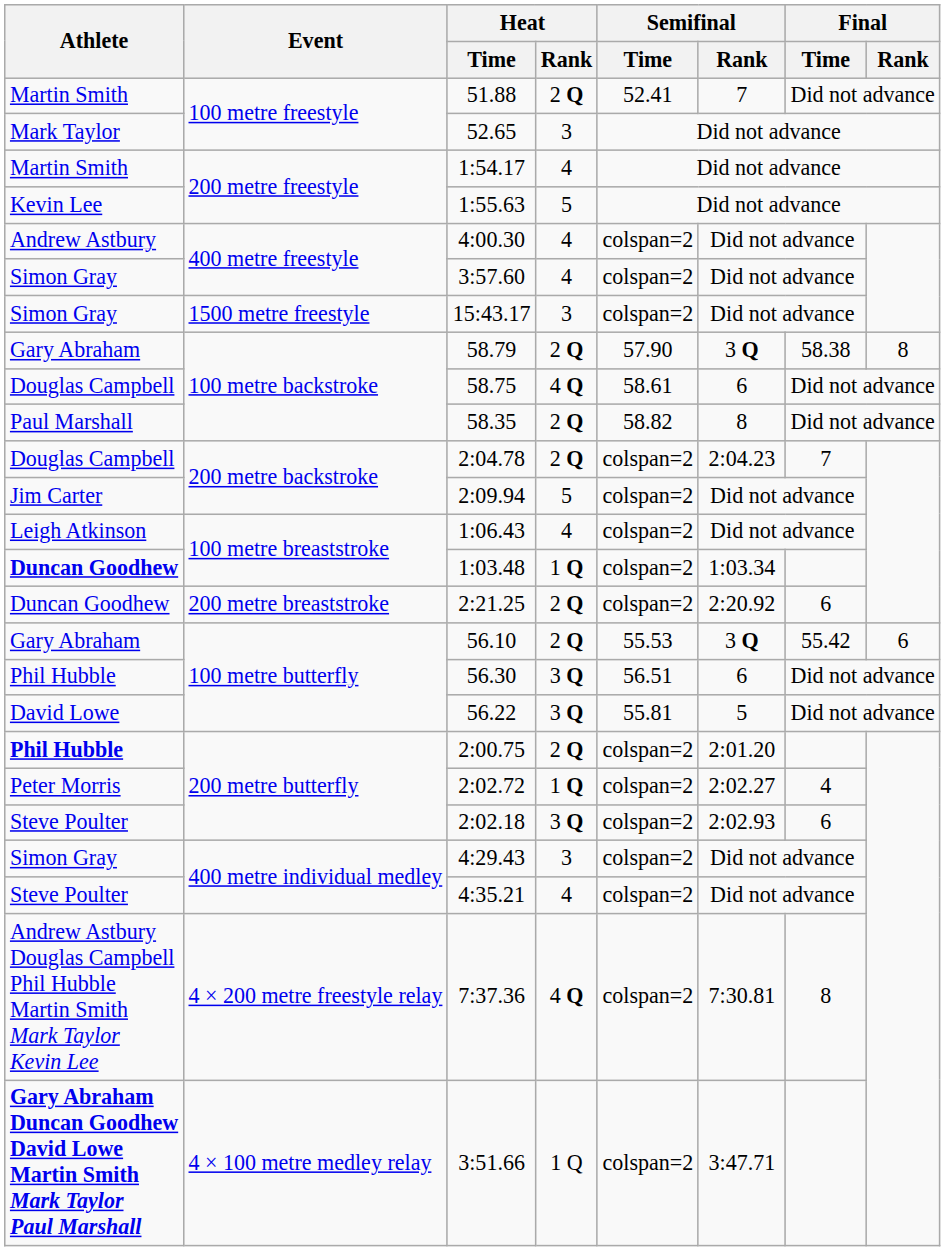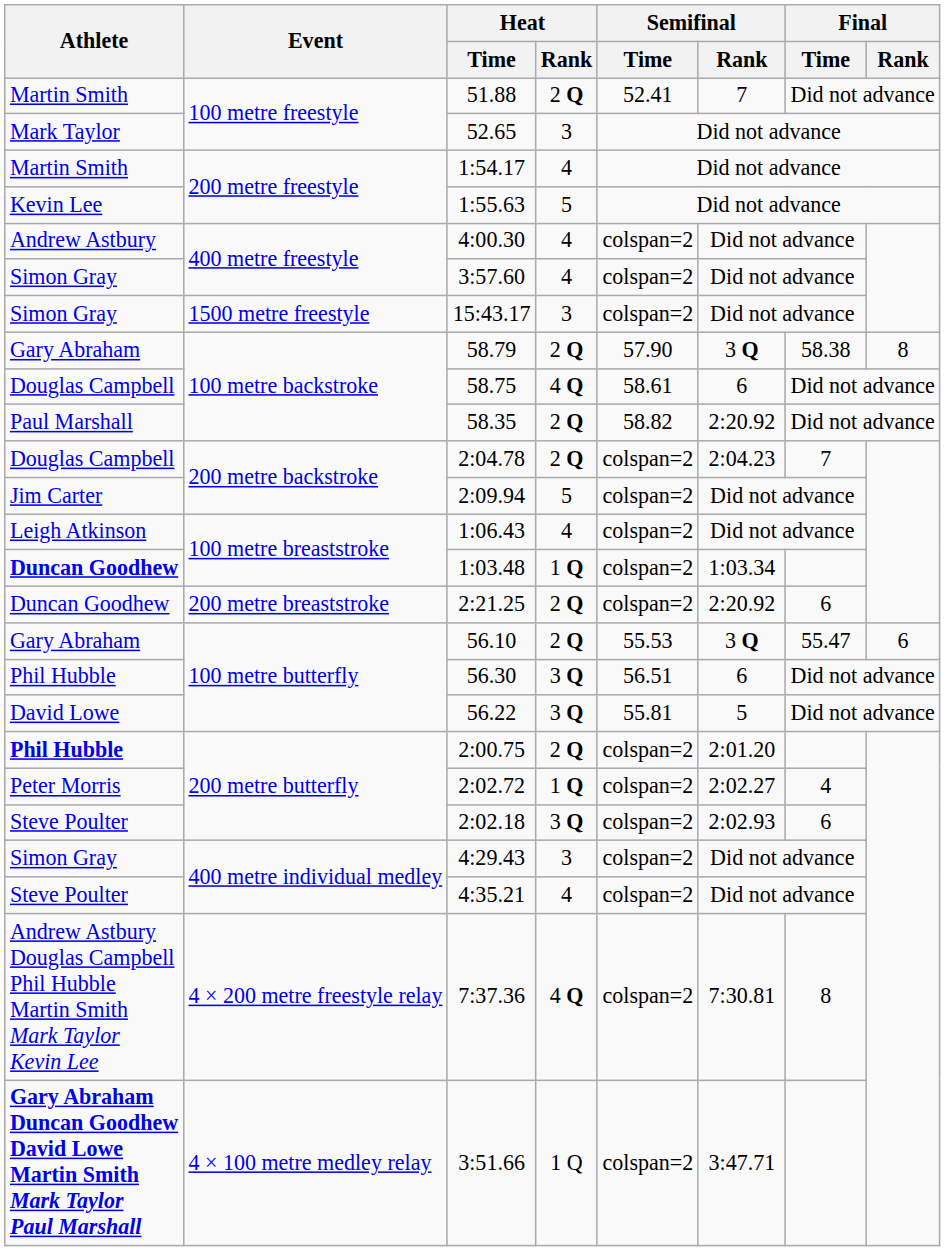(742, 422) 8 -> (742, 422) 2:20.92
(826, 640) 55.42 -> (826, 640) 55.47
